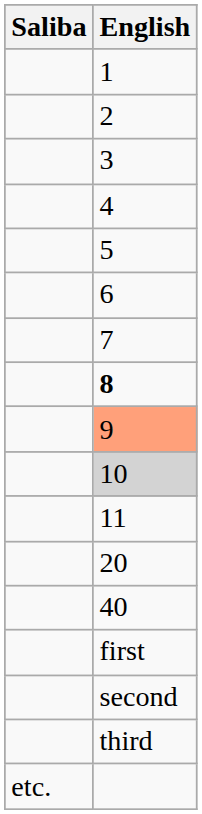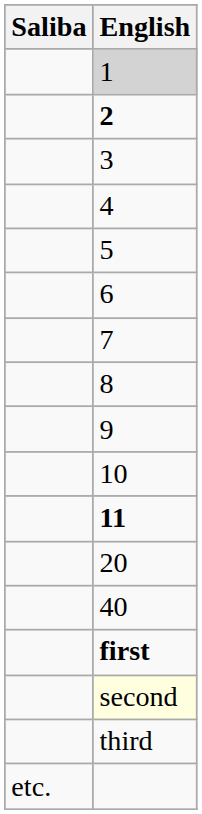(107, 71) no background -> (107, 71) lightgrey background
(107, 116) normal -> (107, 116) bold
(107, 384) bold -> (107, 384) normal
(107, 428) lightsalmon background -> (107, 428) no background
(114, 473) lightgrey background -> (114, 473) no background
(113, 518) normal -> (113, 518) bold
(122, 652) normal -> (125, 652) bold
(139, 696) no background -> (139, 696) lightyellow background
